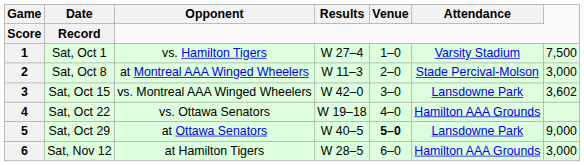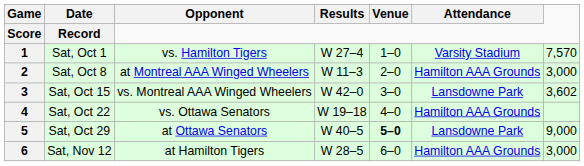(561, 53) 7,500 -> (561, 53) 7,570
(477, 72) Stade Percival-Molson -> (477, 72) Hamilton AAA Grounds
